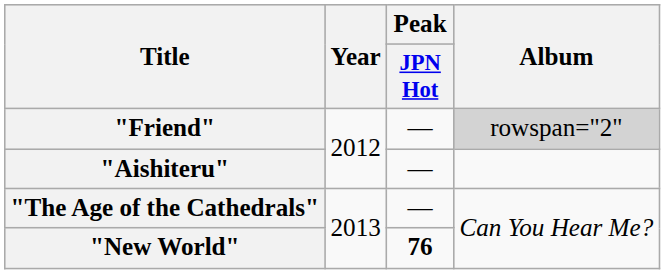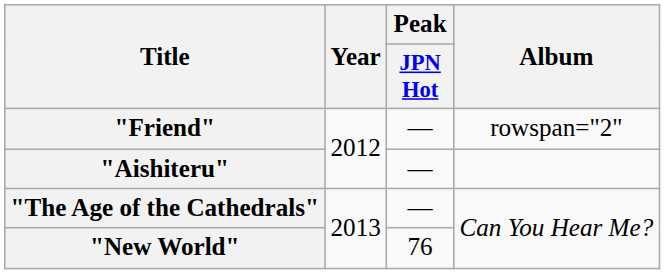(556, 128) lightgrey background -> (556, 128) no background
(420, 247) bold -> (420, 247) normal
